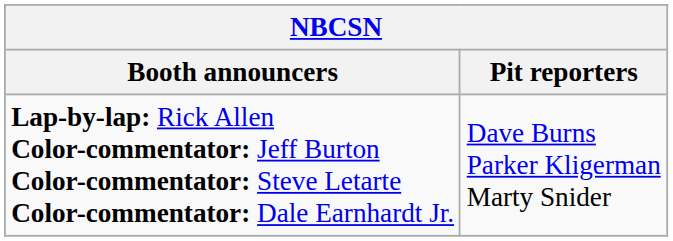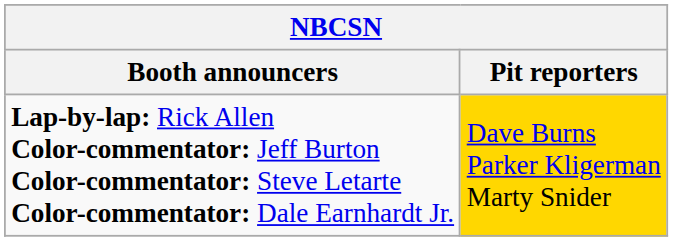(564, 165) no background -> (564, 165) gold background
